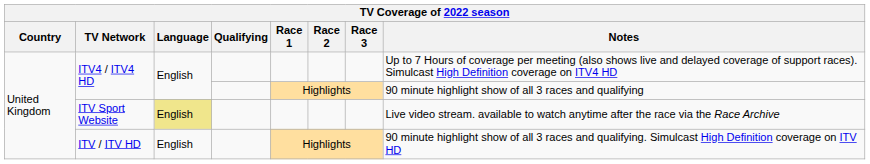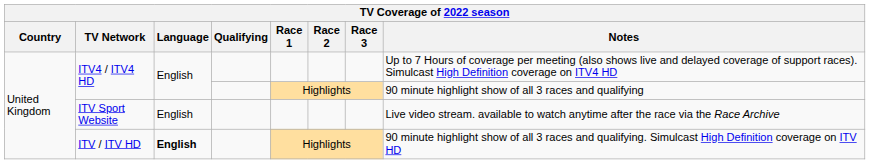(175, 114) khaki background -> (175, 114) no background
(175, 144) normal -> (177, 144) bold
